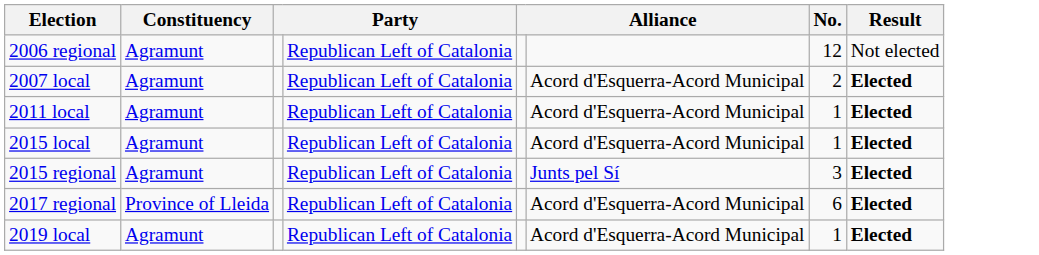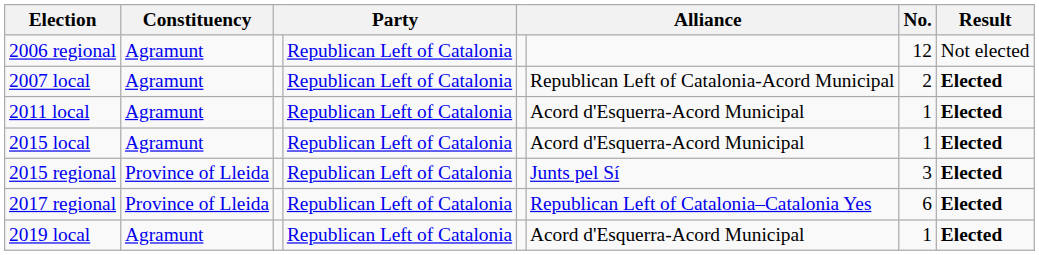(667, 81) Acord d'Esquerra-Acord Municipal -> (712, 81) Republican Left of Catalonia-Acord Municipal
(164, 173) Agramunt -> (197, 173) Province of Lleida
(667, 204) Acord d'Esquerra-Acord Municipal -> (701, 204) Republican Left of Catalonia–Catalonia Yes
